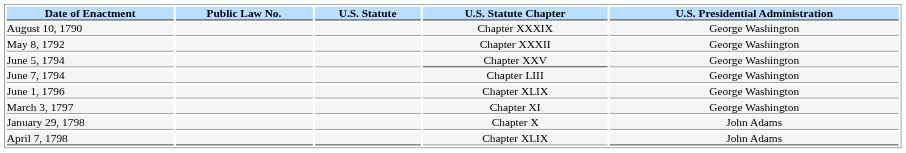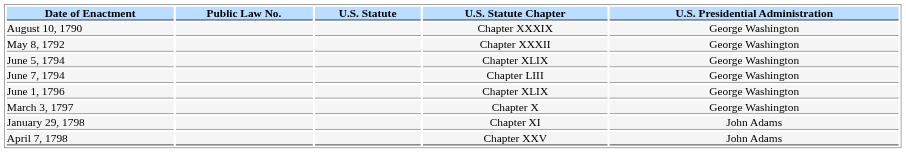(515, 60) Chapter XXV -> (515, 60) Chapter XLIX
(515, 107) Chapter XI -> (515, 107) Chapter X
(515, 122) Chapter X -> (515, 122) Chapter XI
(515, 138) Chapter XLIX -> (515, 138) Chapter XXV
